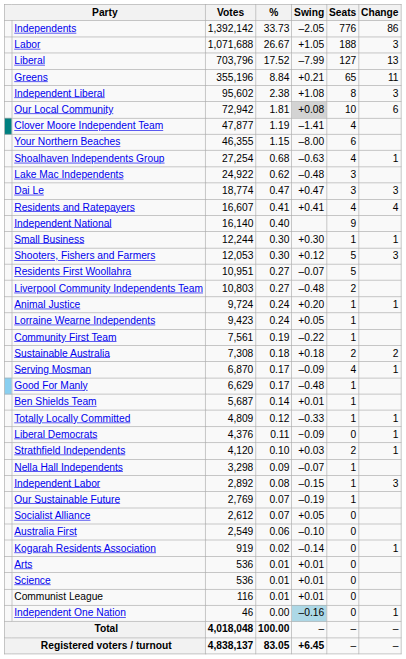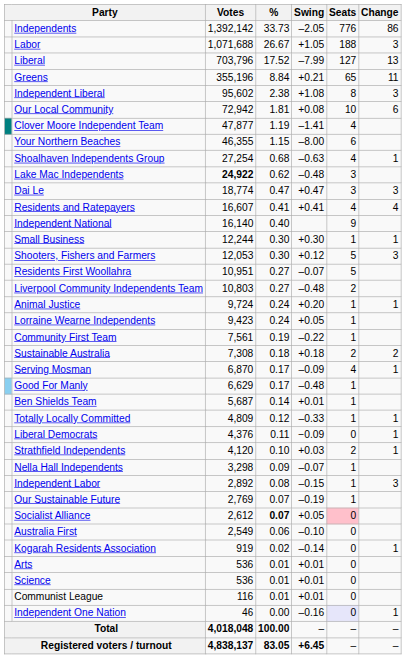(311, 110) lightgrey background -> (311, 110) no background
(238, 175) normal -> (238, 175) bold
(279, 516) normal -> (279, 516) bold
(353, 516) no background -> (353, 516) pink background
(311, 613) lightblue background -> (311, 613) no background
(353, 613) no background -> (353, 613) lavender background
